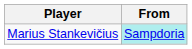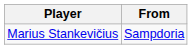(154, 34) paleturquoise background -> (154, 34) no background
